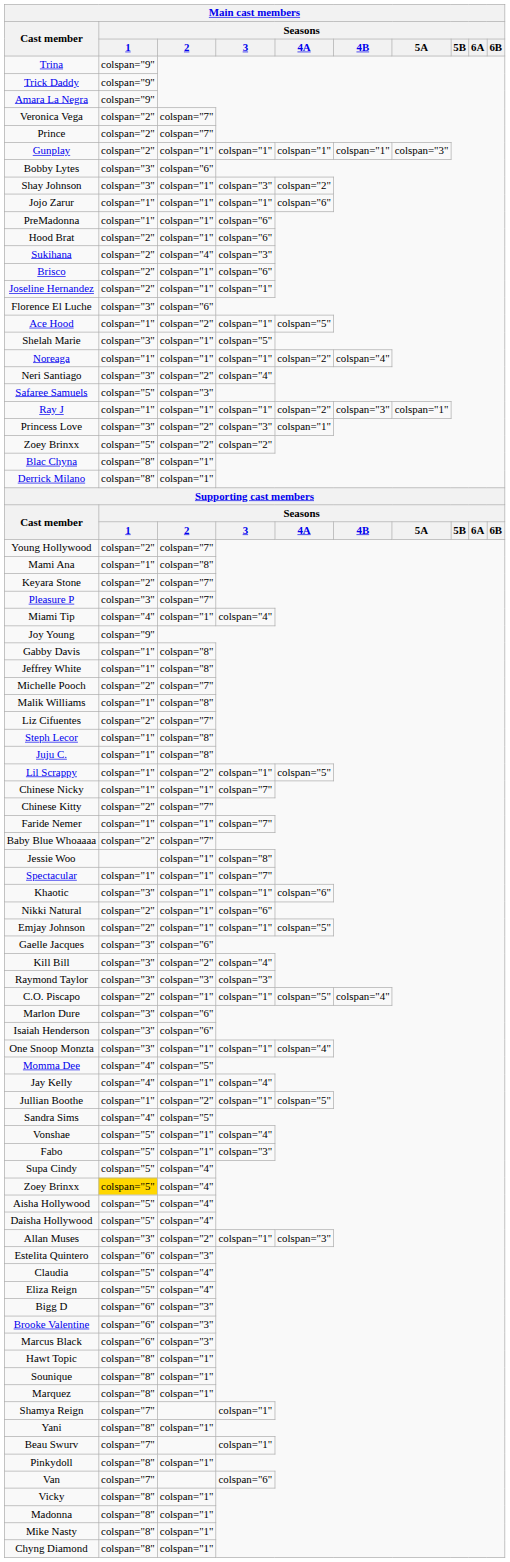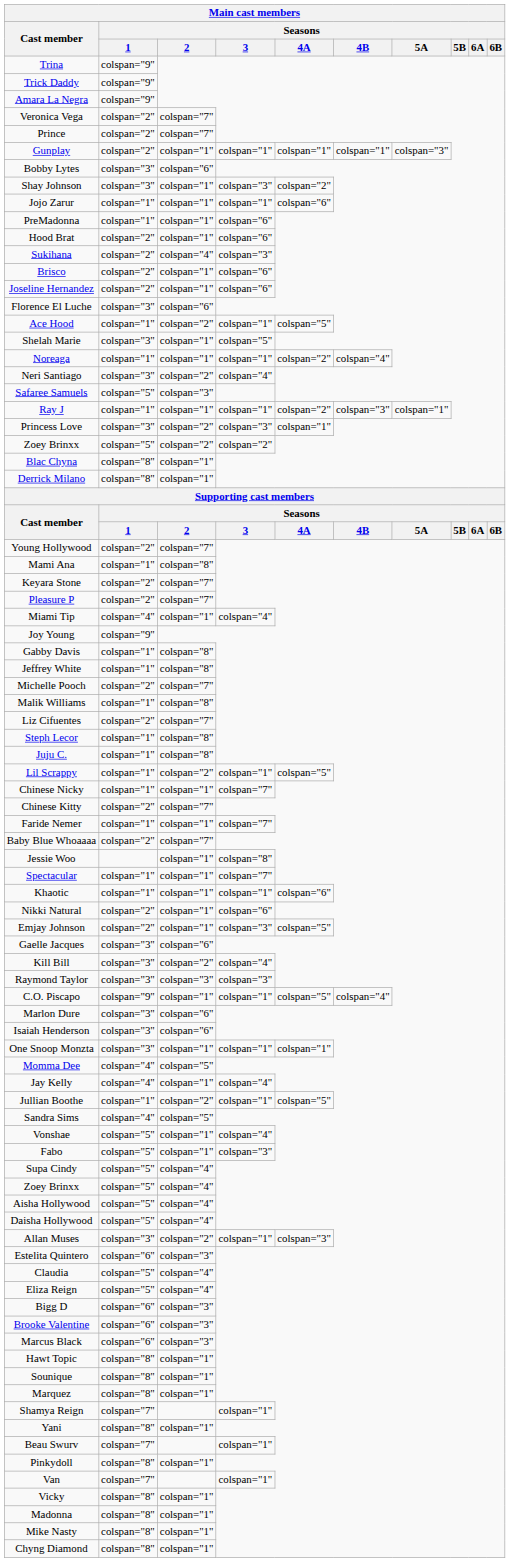(245, 289) colspan="1" -> (245, 289) colspan="6"
(128, 599) colspan="3" -> (128, 599) colspan="2"
(128, 893) colspan="3" -> (128, 893) colspan="1"
(245, 927) colspan="1" -> (245, 927) colspan="3"
(128, 996) colspan="2" -> (128, 996) colspan="9"
(304, 1048) colspan="4" -> (304, 1048) colspan="1"
(128, 1186) gold background -> (128, 1186) no background
(245, 1479) colspan="6" -> (245, 1479) colspan="1"
